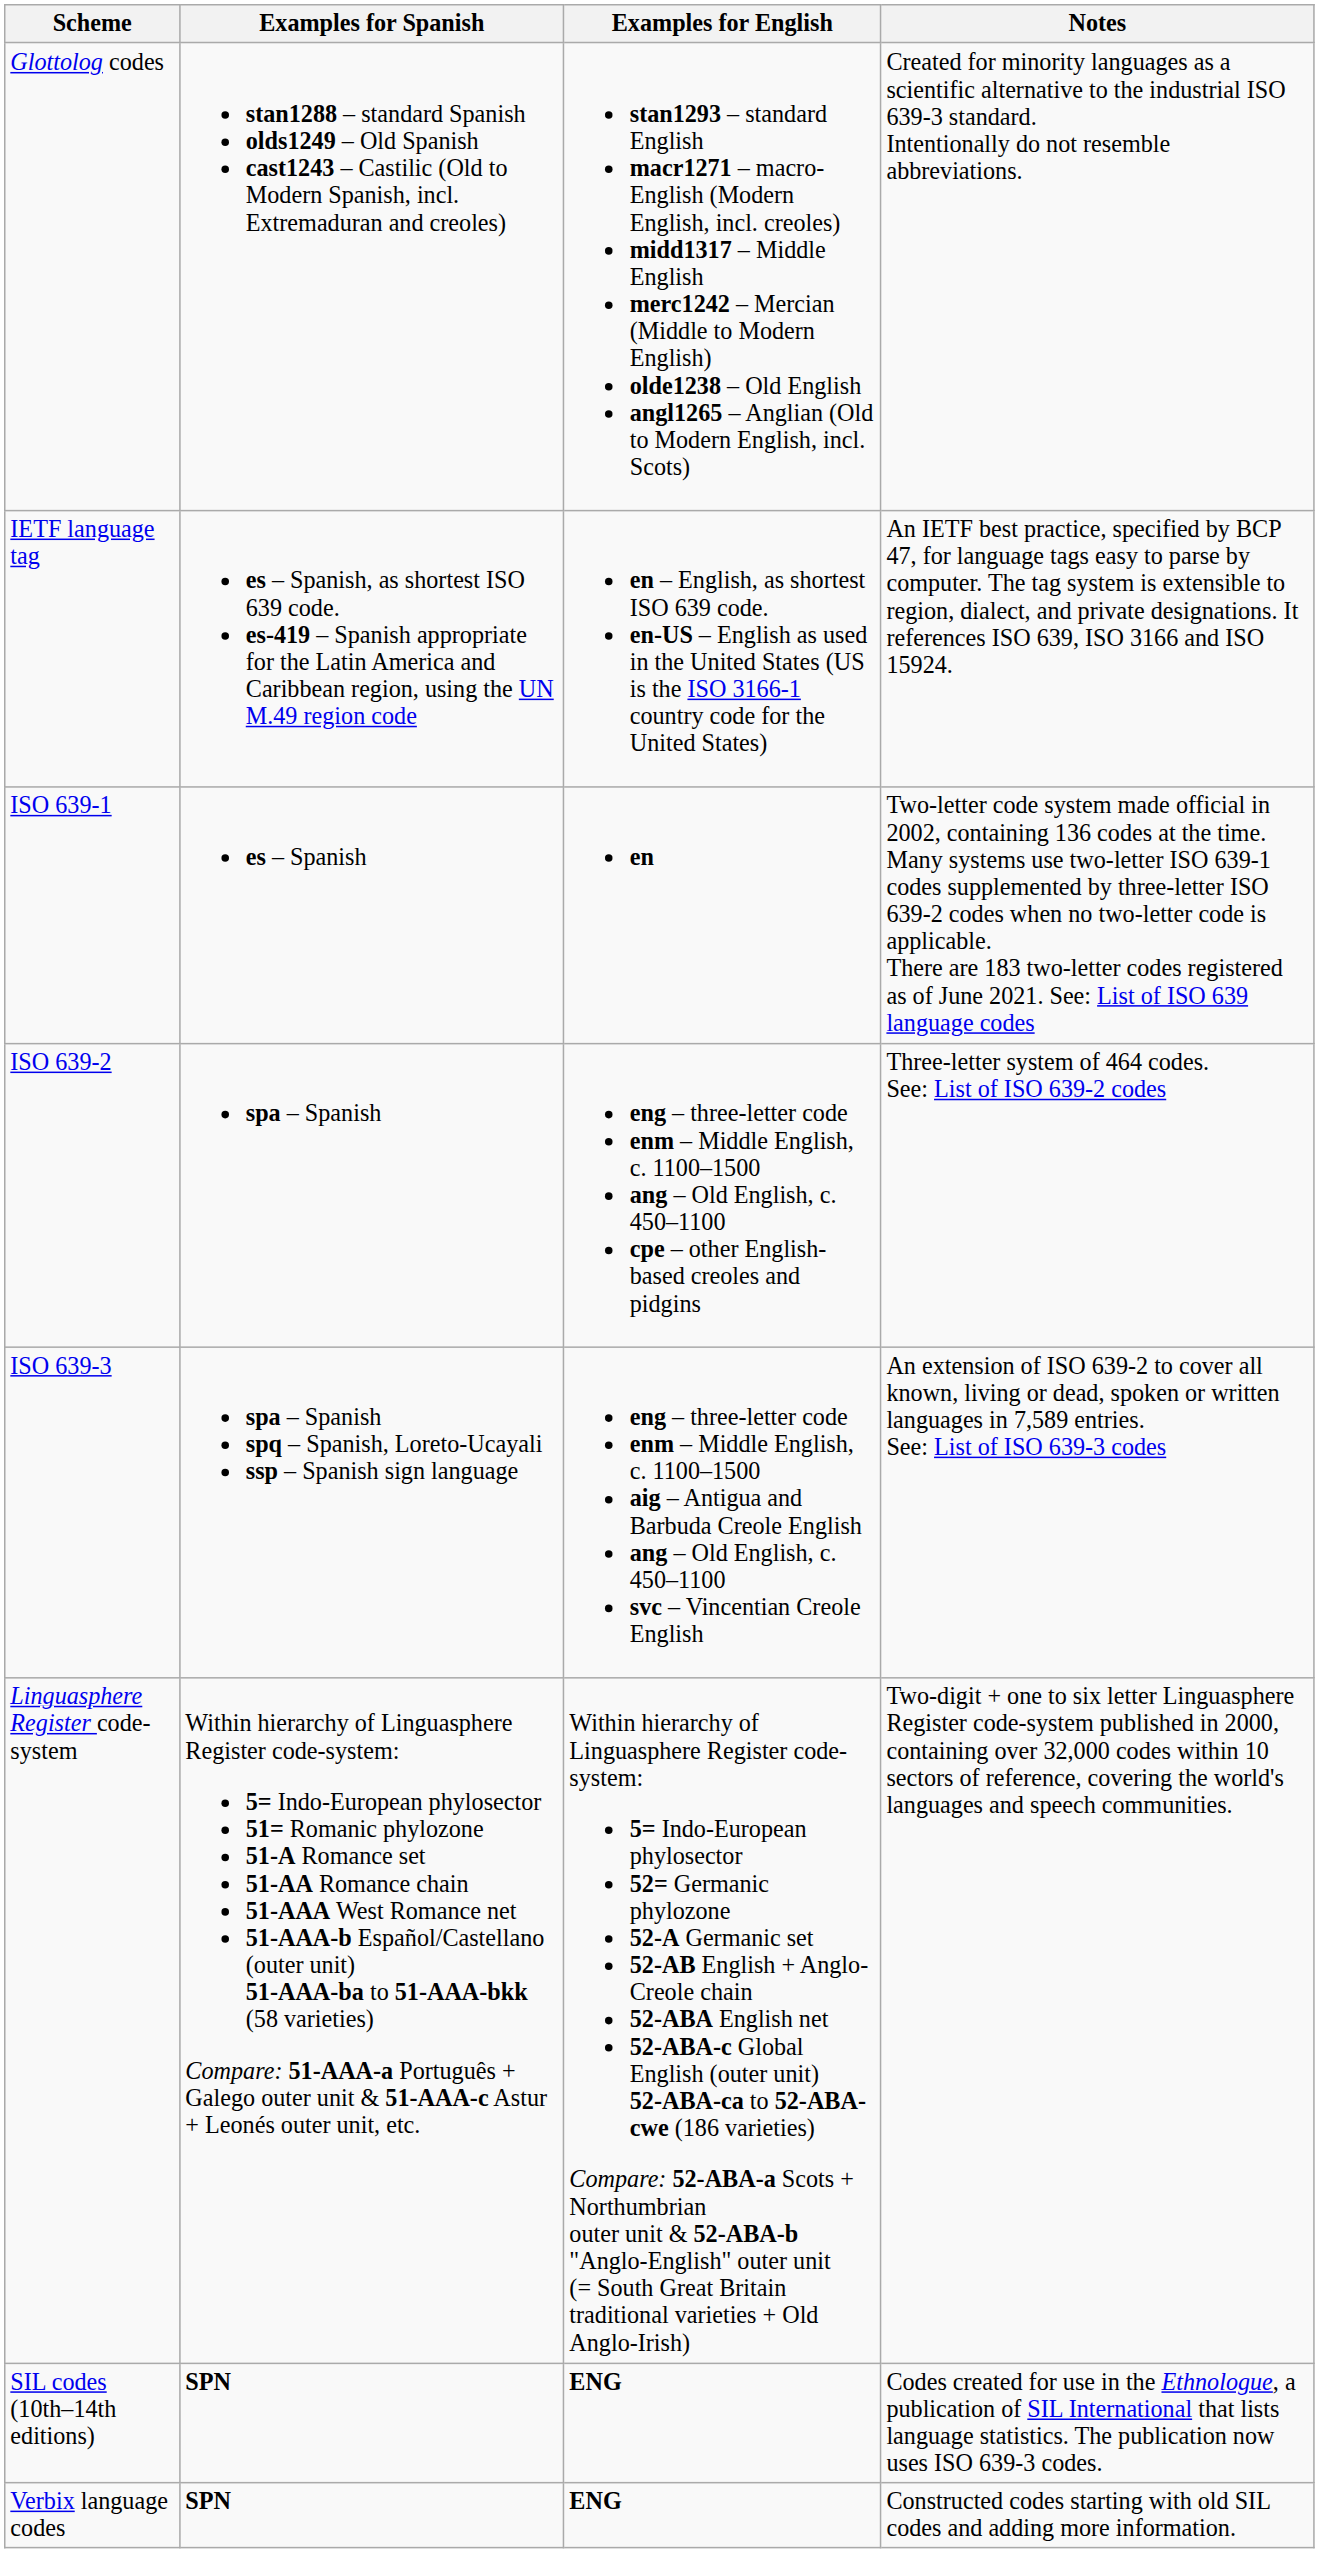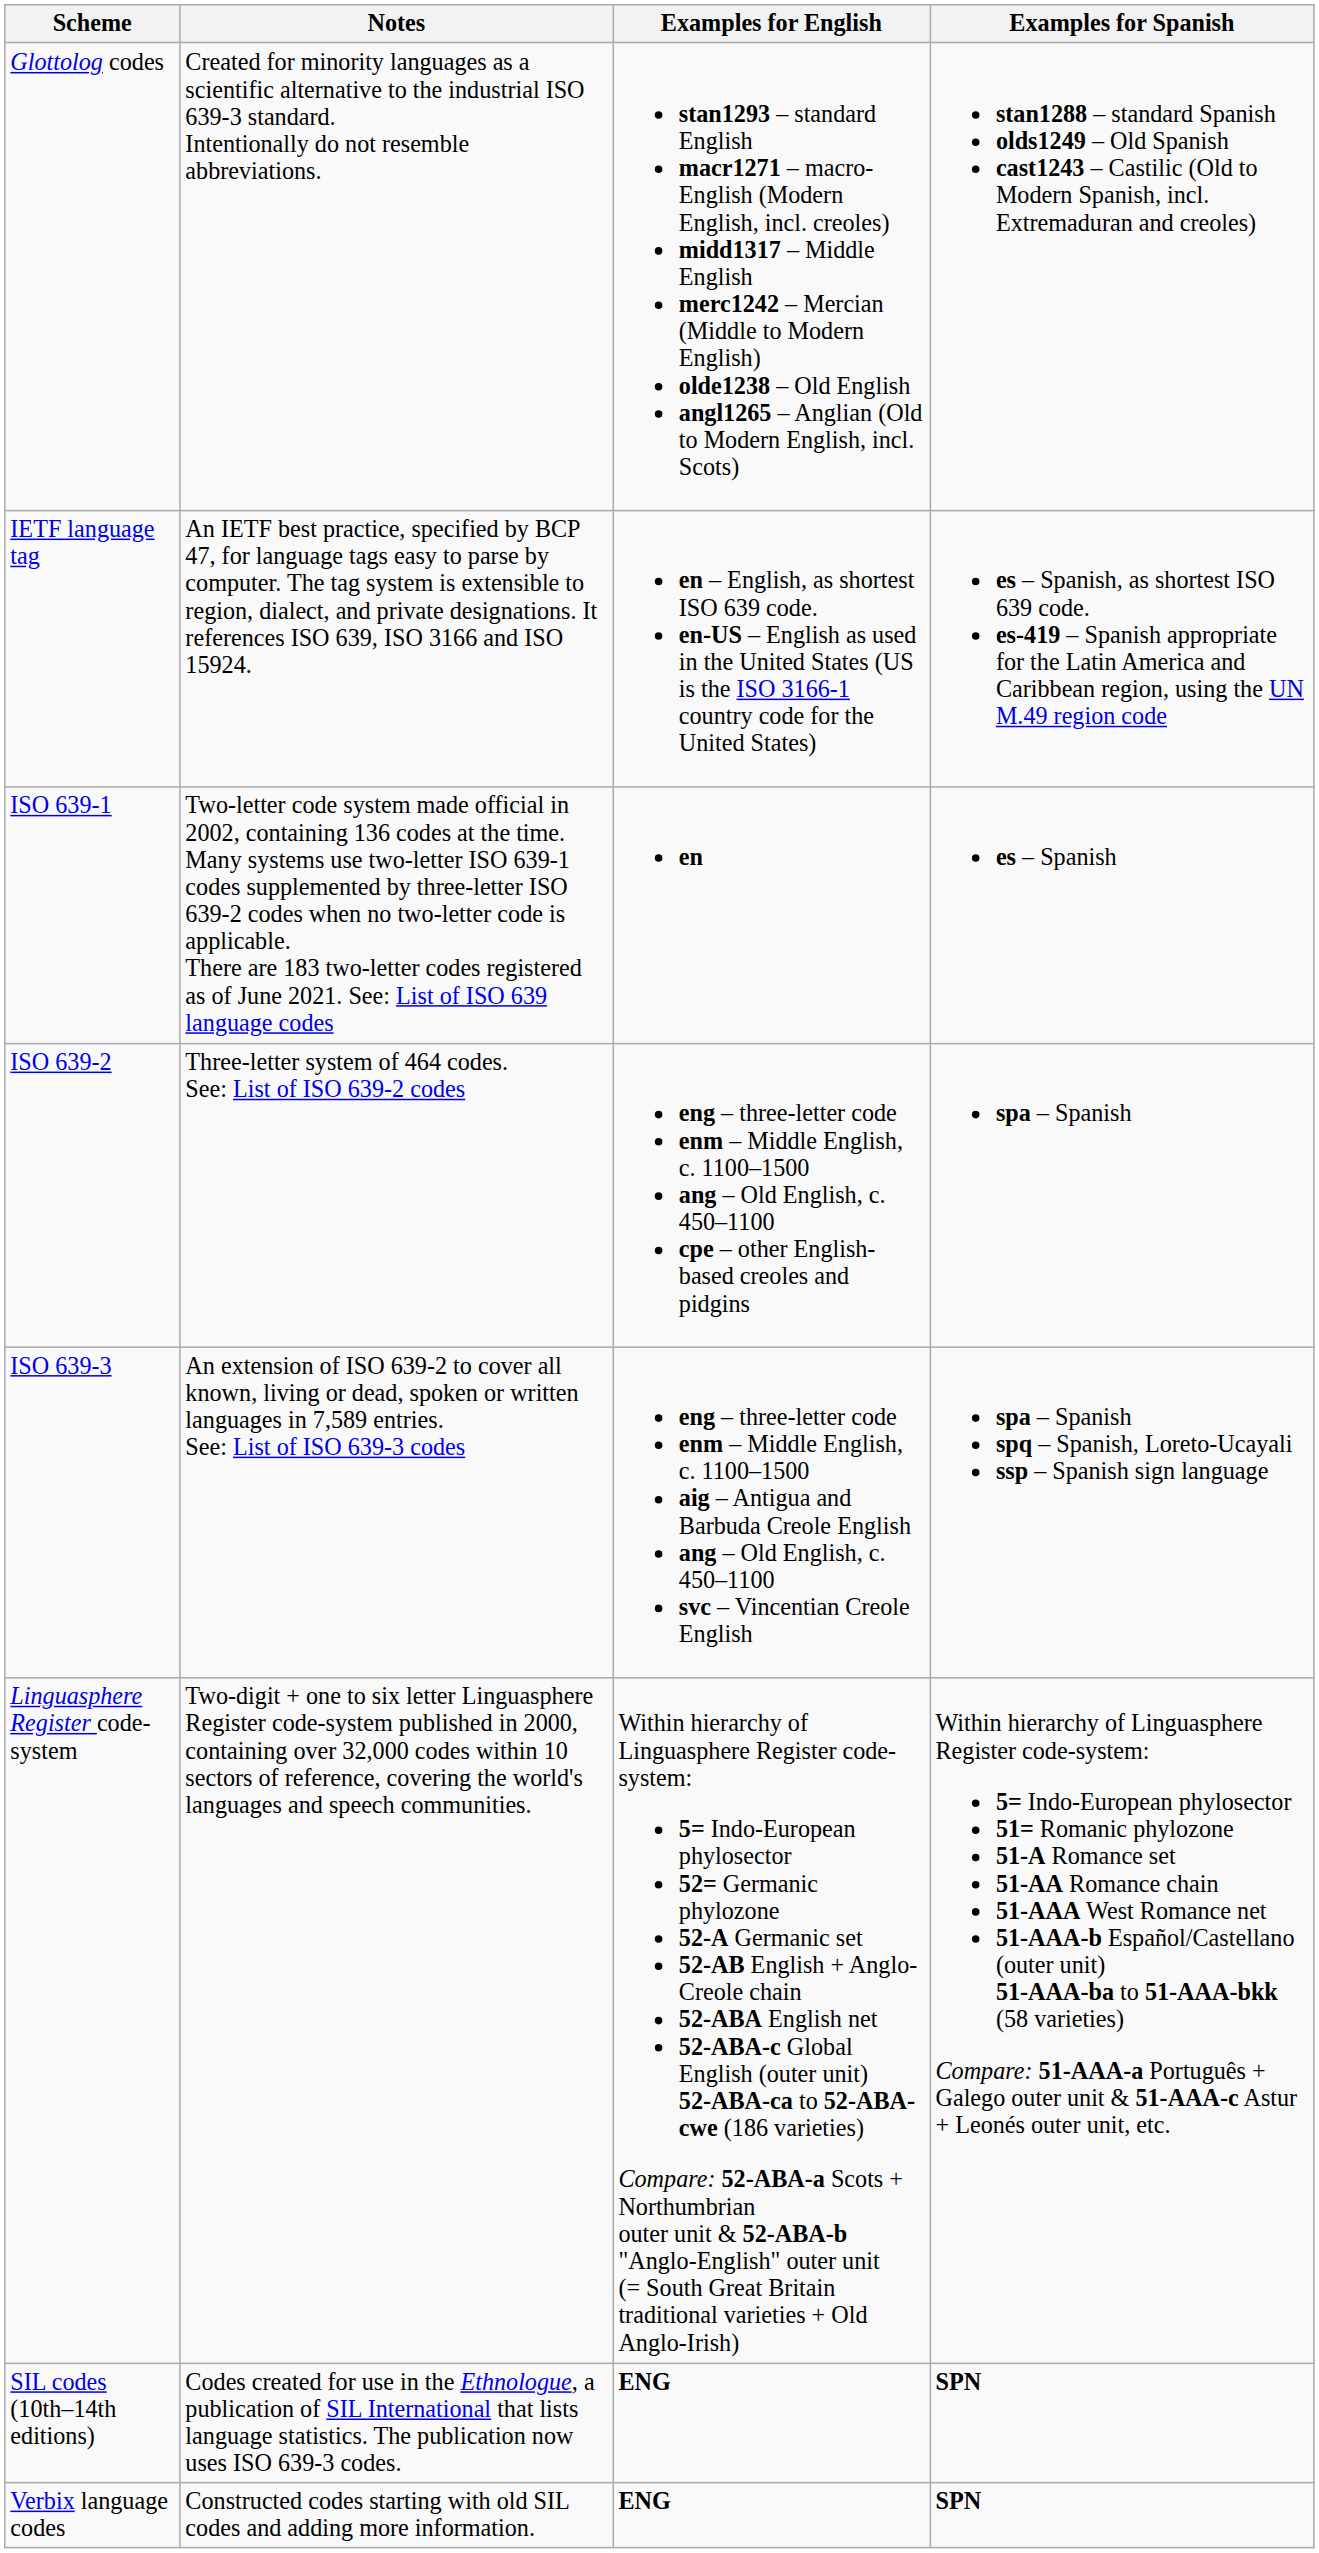columns swapped: (1097, 23) <-> (372, 23)
